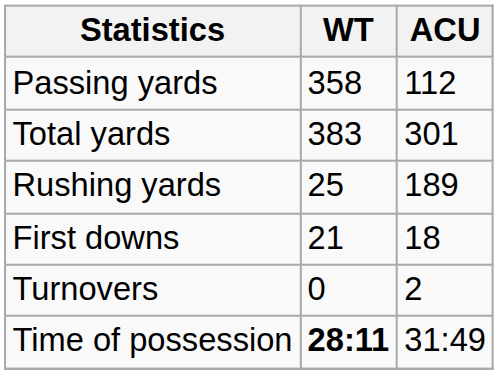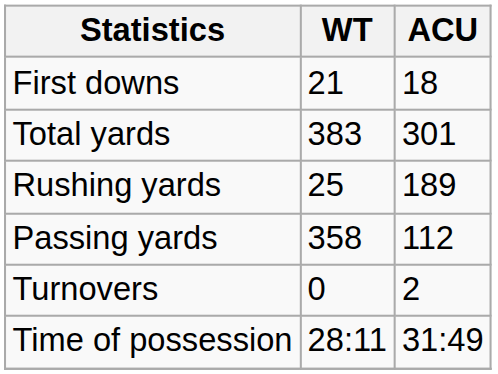rows swapped: (96, 238) <-> (115, 82)
(348, 341) bold -> (347, 341) normal
